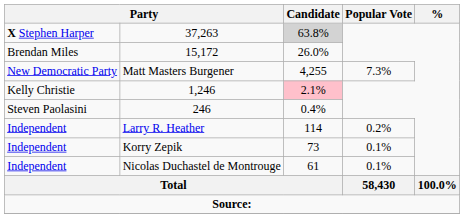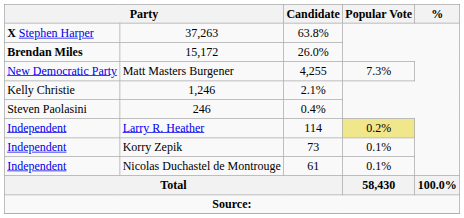(313, 33) lightgrey background -> (313, 33) no background
(43, 52) normal -> (45, 52) bold
(313, 90) pink background -> (313, 90) no background
(379, 128) no background -> (379, 128) khaki background
